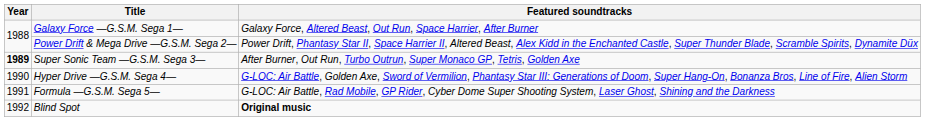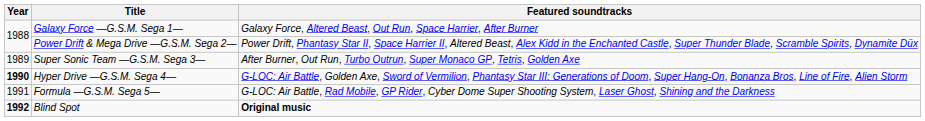(18, 60) bold -> (18, 60) normal
(18, 76) normal -> (18, 76) bold
(18, 108) normal -> (18, 108) bold
